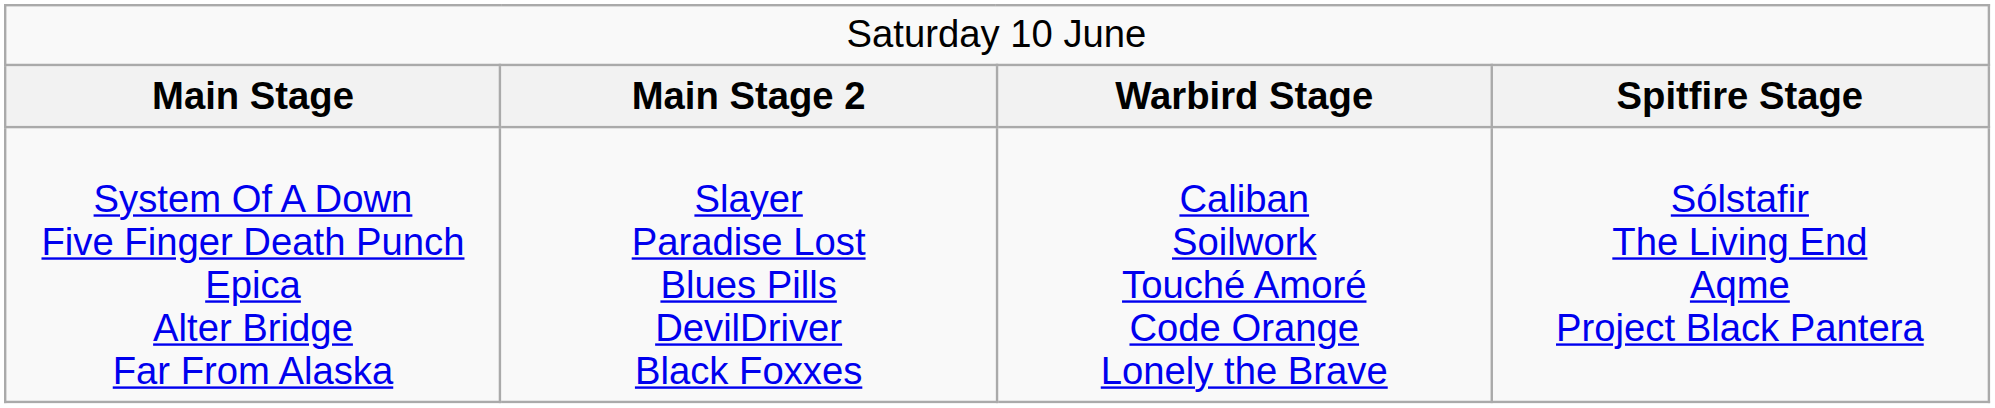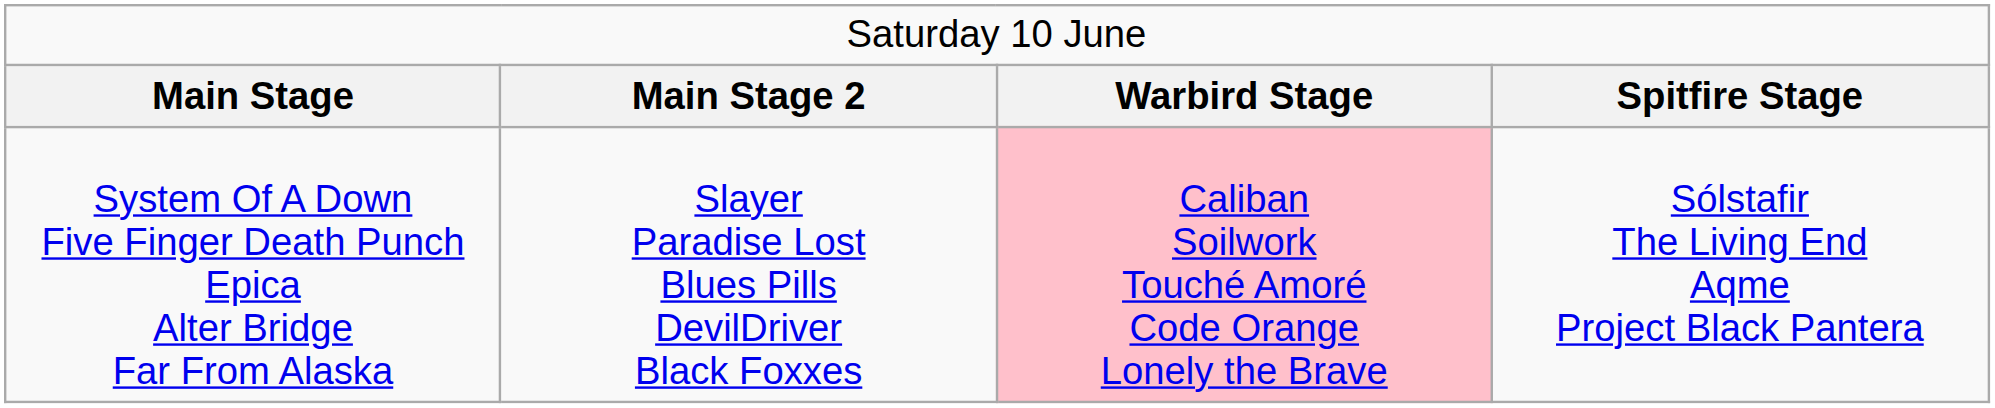(1244, 285) no background -> (1244, 285) pink background
